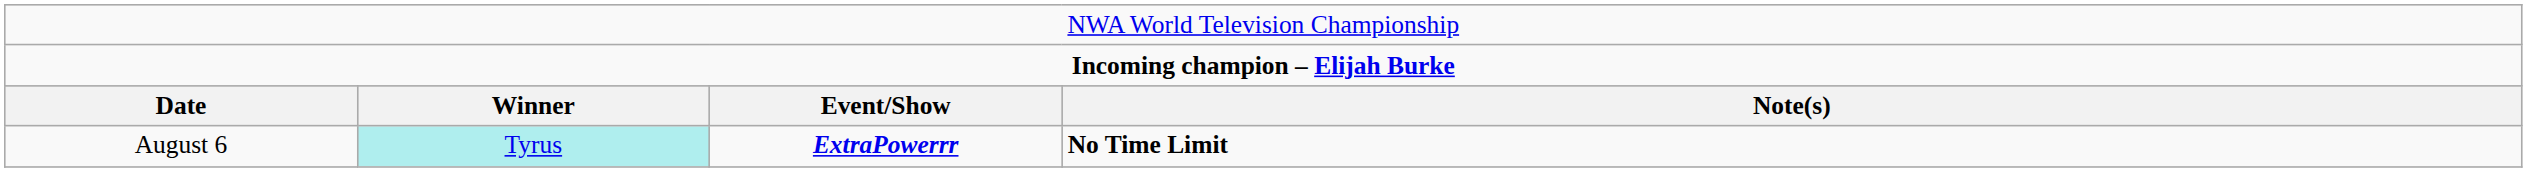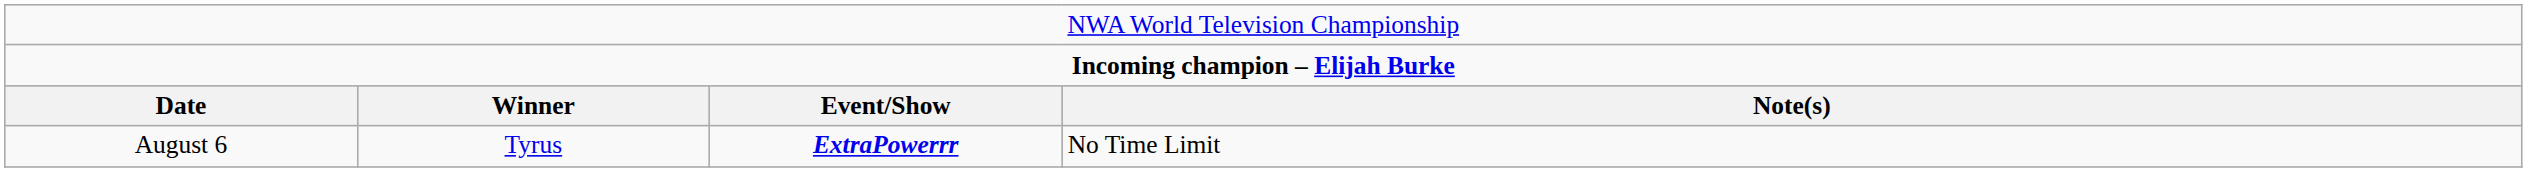(533, 145) paleturquoise background -> (533, 145) no background
(1148, 145) bold -> (1144, 145) normal
